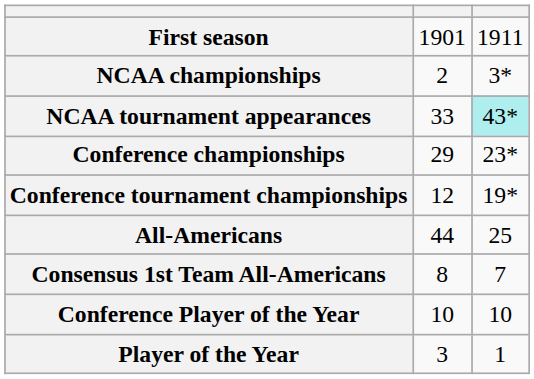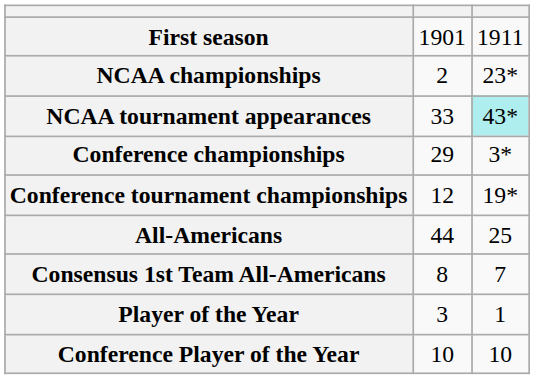(500, 75) 3* -> (500, 75) 23*
(500, 155) 23* -> (500, 155) 3*
rows swapped: (209, 353) <-> (209, 313)
